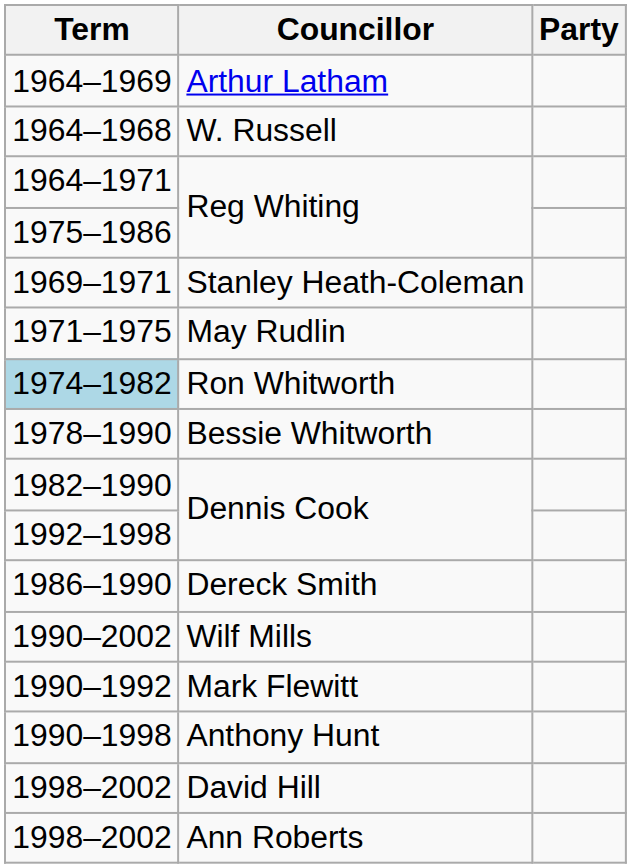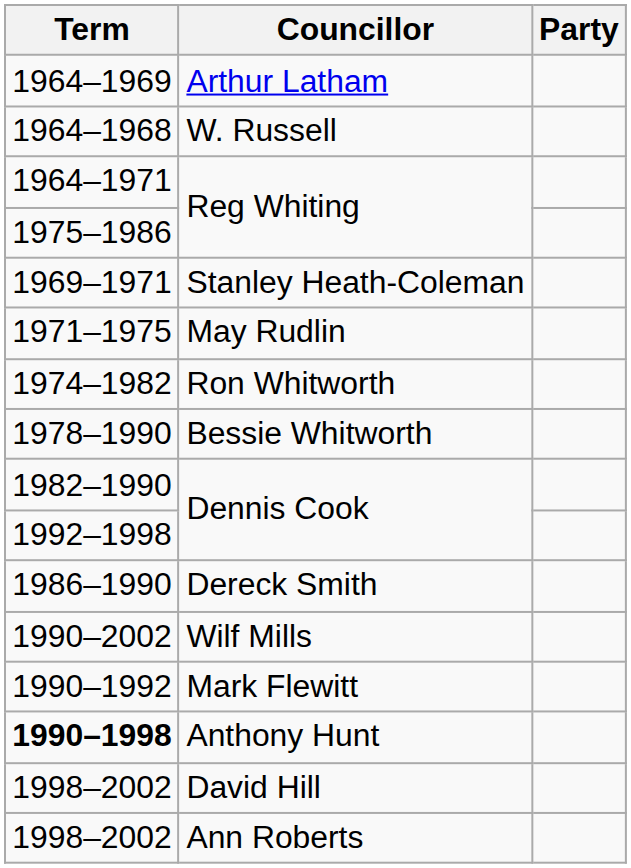(92, 383) lightblue background -> (92, 383) no background
(92, 736) normal -> (92, 736) bold
